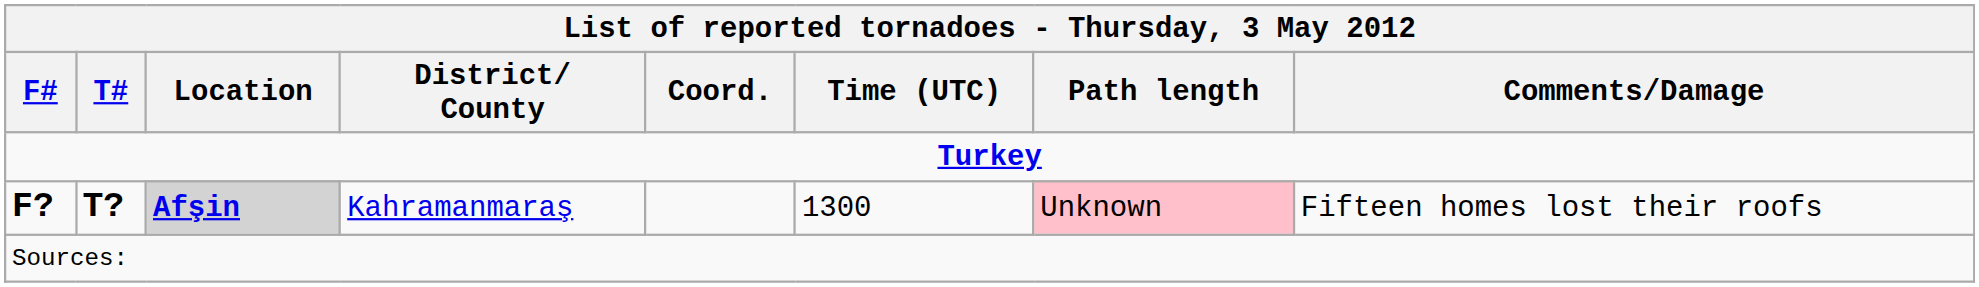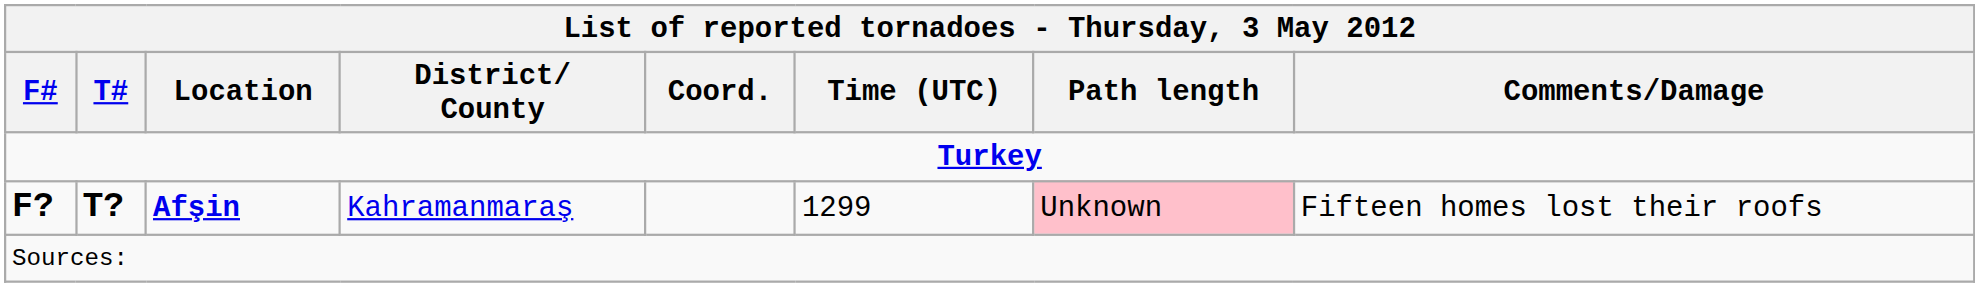(196, 207) lightgrey background -> (196, 207) no background
(837, 207) 1300 -> (837, 207) 1299
